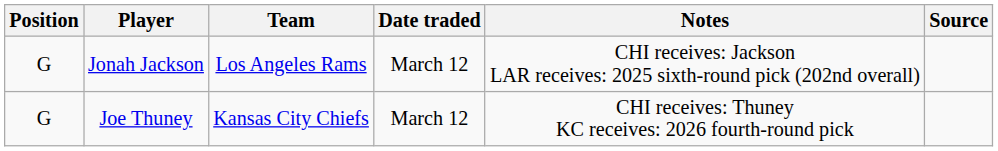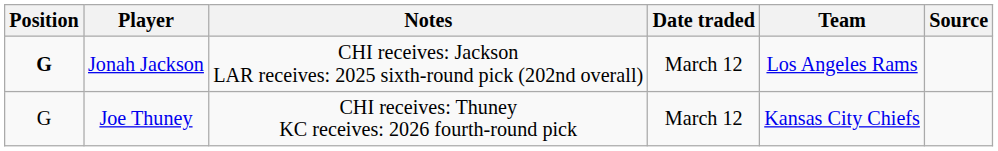columns swapped: (291, 20) <-> (705, 20)
(44, 63) normal -> (44, 63) bold
